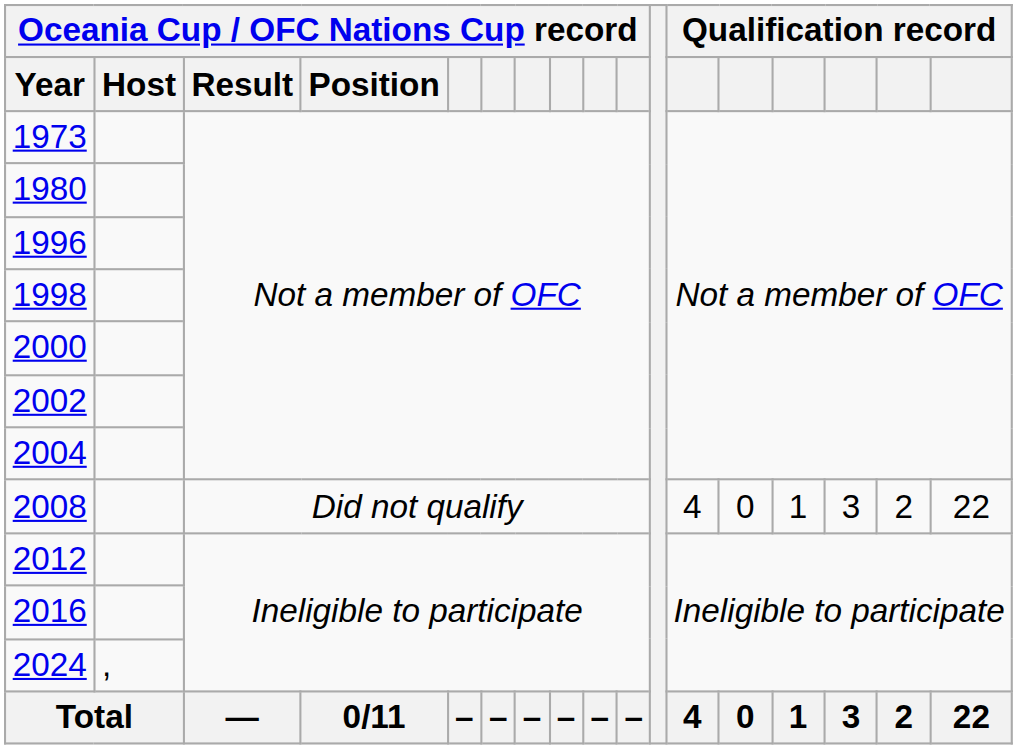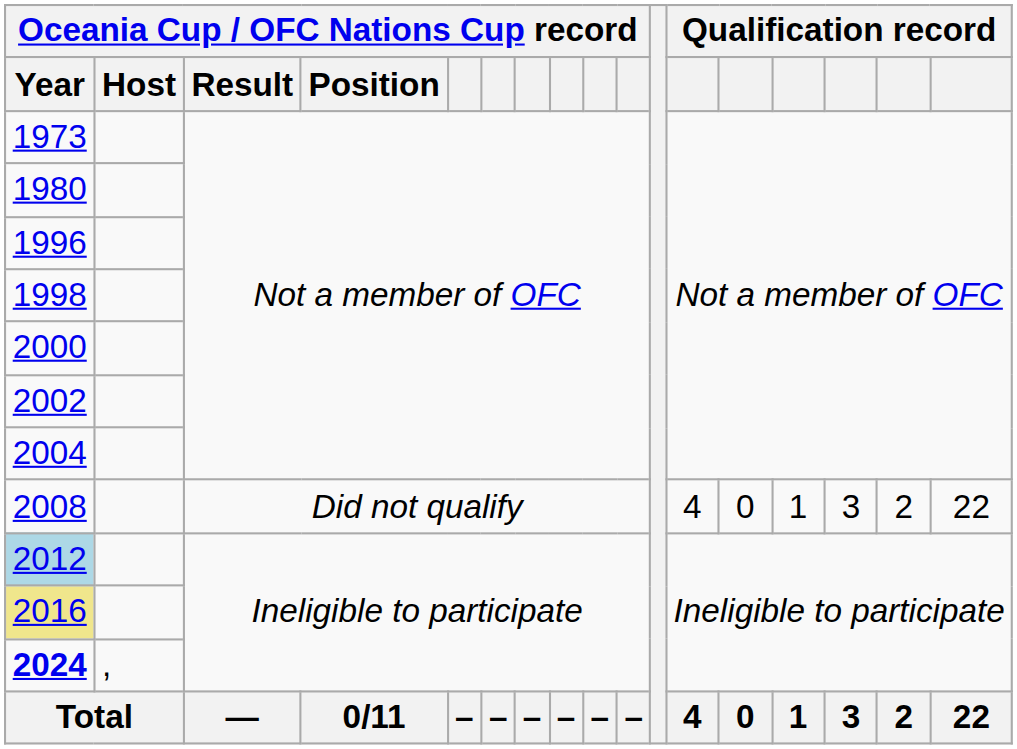(50, 558) no background -> (50, 558) lightblue background
(50, 611) no background -> (50, 611) khaki background
(50, 664) normal -> (50, 664) bold
